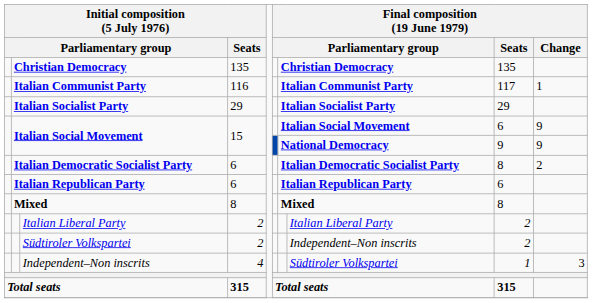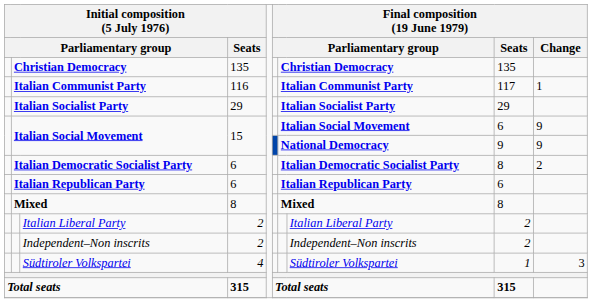(77, 243) Südtiroler Volkspartei -> (86, 243) Independent–Non inscrits
(86, 262) Independent–Non inscrits -> (77, 262) Südtiroler Volkspartei
